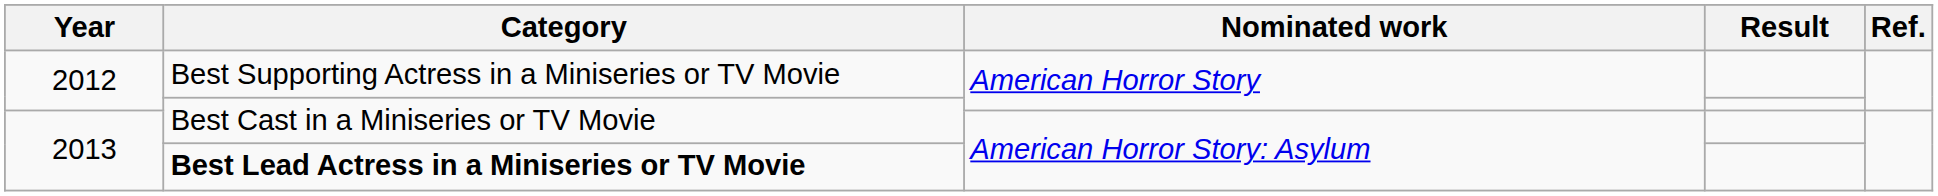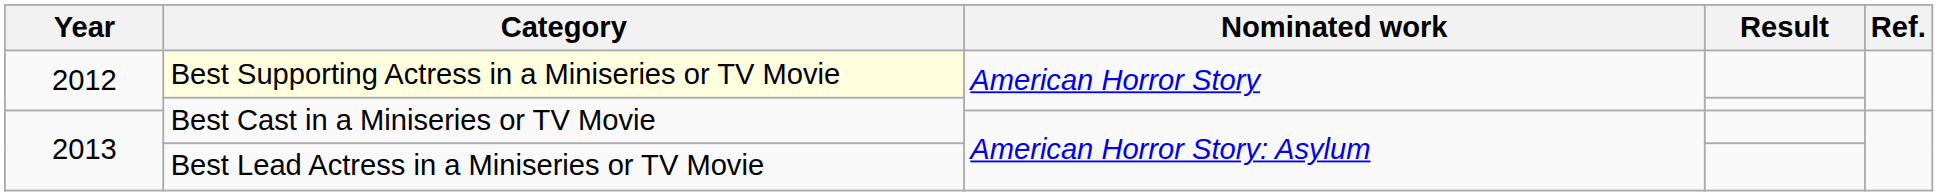(505, 73) no background -> (505, 73) lightyellow background
(488, 166) bold -> (467, 166) normal
